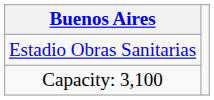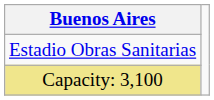(103, 79) no background -> (103, 79) khaki background
